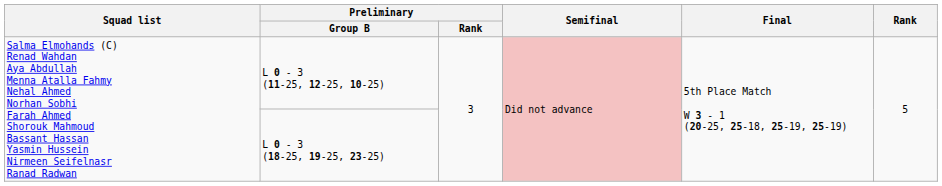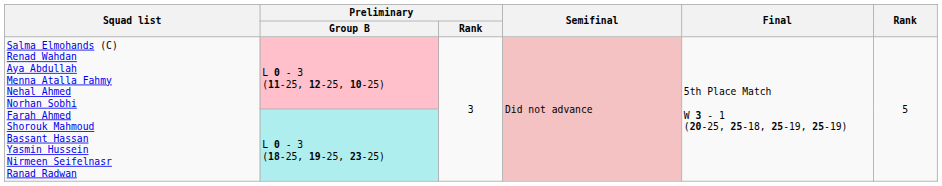(324, 79) no background -> (324, 79) pink background
(324, 151) no background -> (324, 151) paleturquoise background
